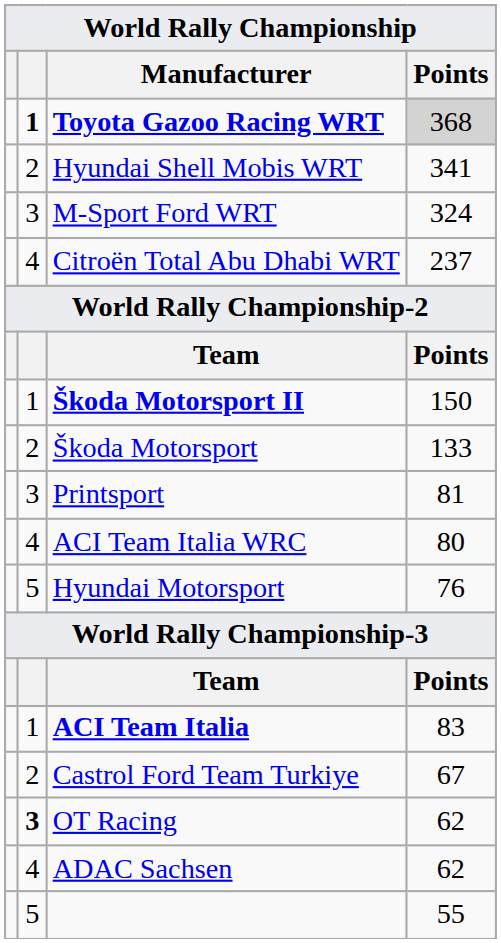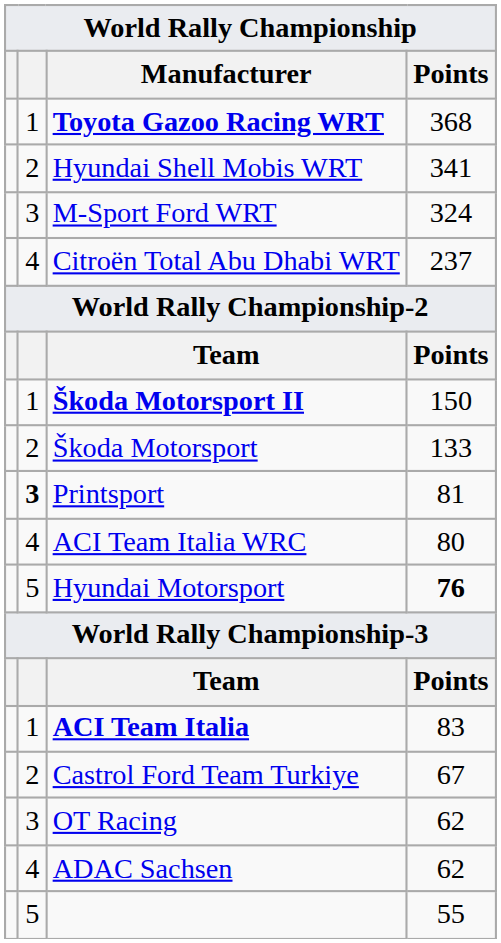(32, 120) bold -> (32, 120) normal
(451, 120) lightgrey background -> (451, 120) no background
(32, 494) normal -> (32, 494) bold
(451, 587) normal -> (451, 587) bold
(32, 820) bold -> (32, 820) normal
